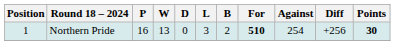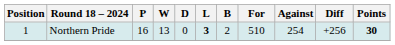(206, 31) normal -> (206, 31) bold
(256, 31) bold -> (256, 31) normal
